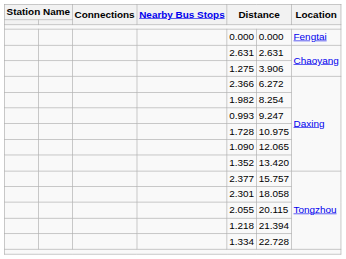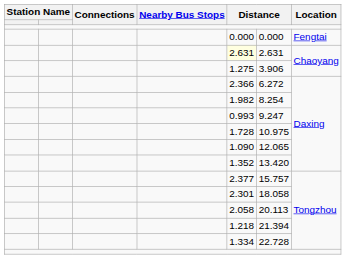(242, 52) no background -> (242, 52) lightyellow background
(242, 210) 2.055 -> (242, 210) 2.058
(273, 210) 20.115 -> (273, 210) 20.113
